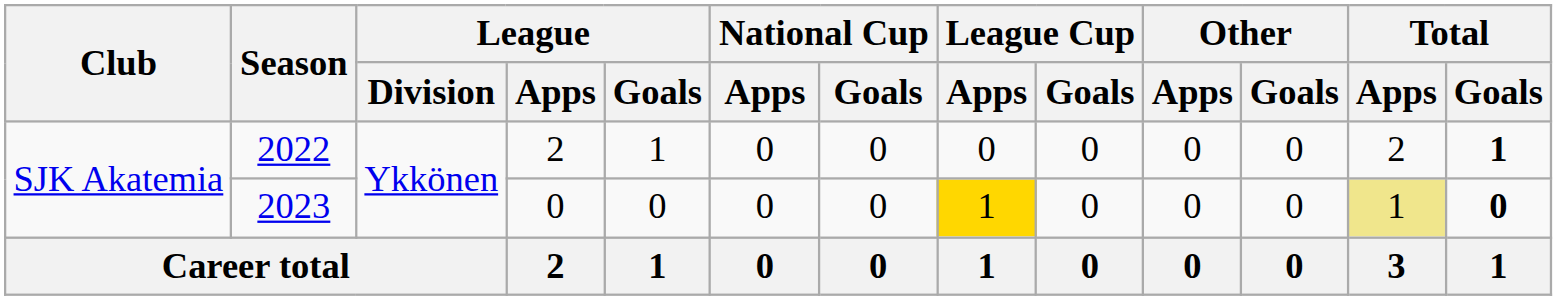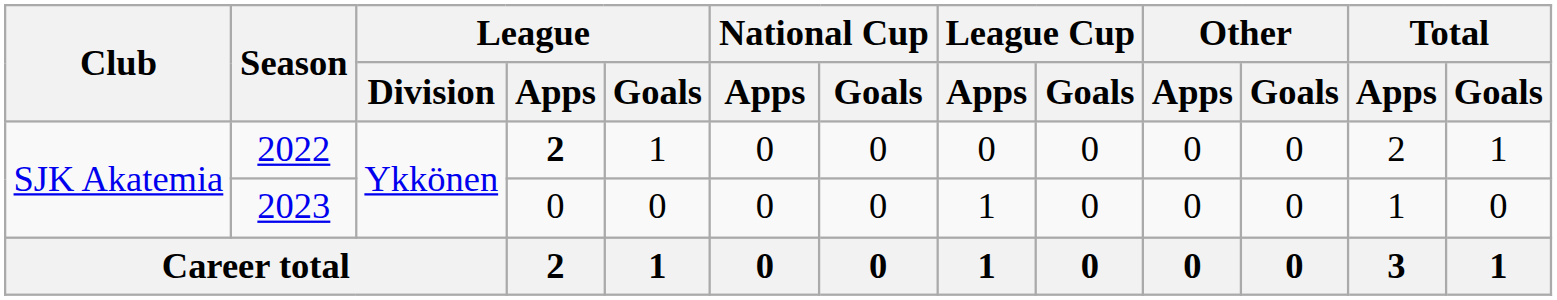(555, 149) normal -> (555, 149) bold
(1498, 149) bold -> (1498, 149) normal
(987, 206) gold background -> (987, 206) no background
(1396, 206) khaki background -> (1396, 206) no background
(1498, 206) bold -> (1498, 206) normal
